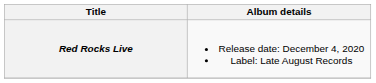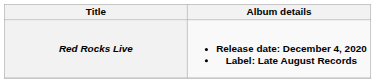(279, 55) normal -> (279, 55) bold
